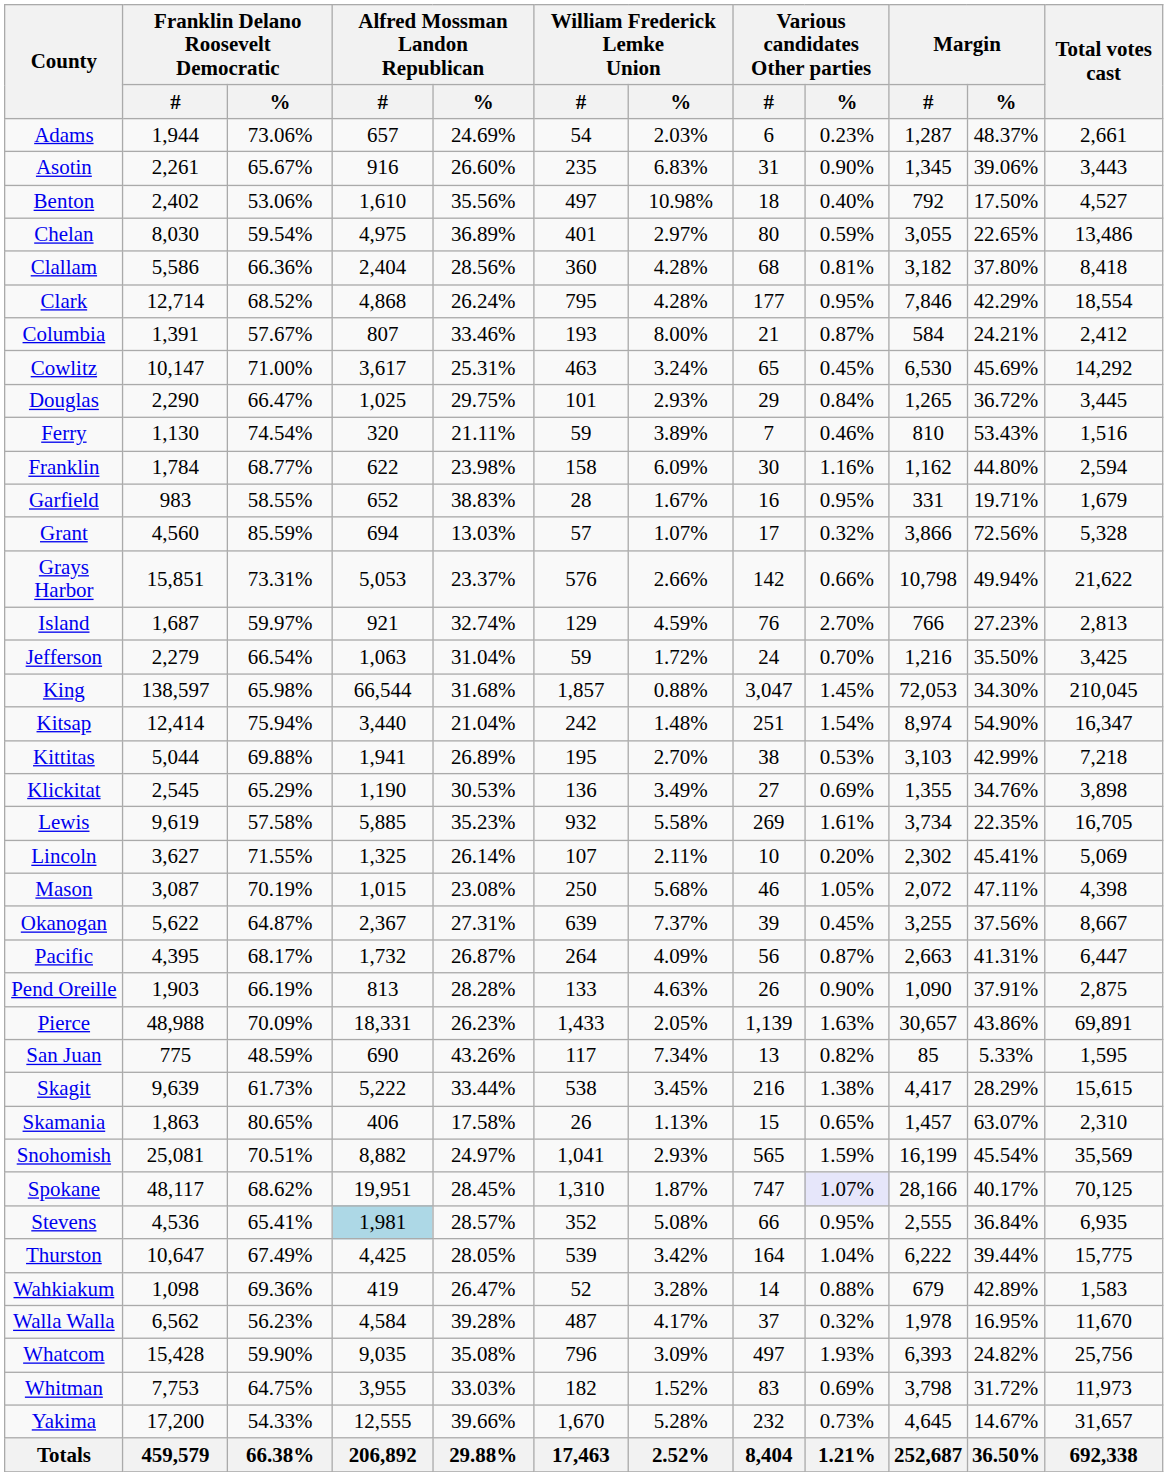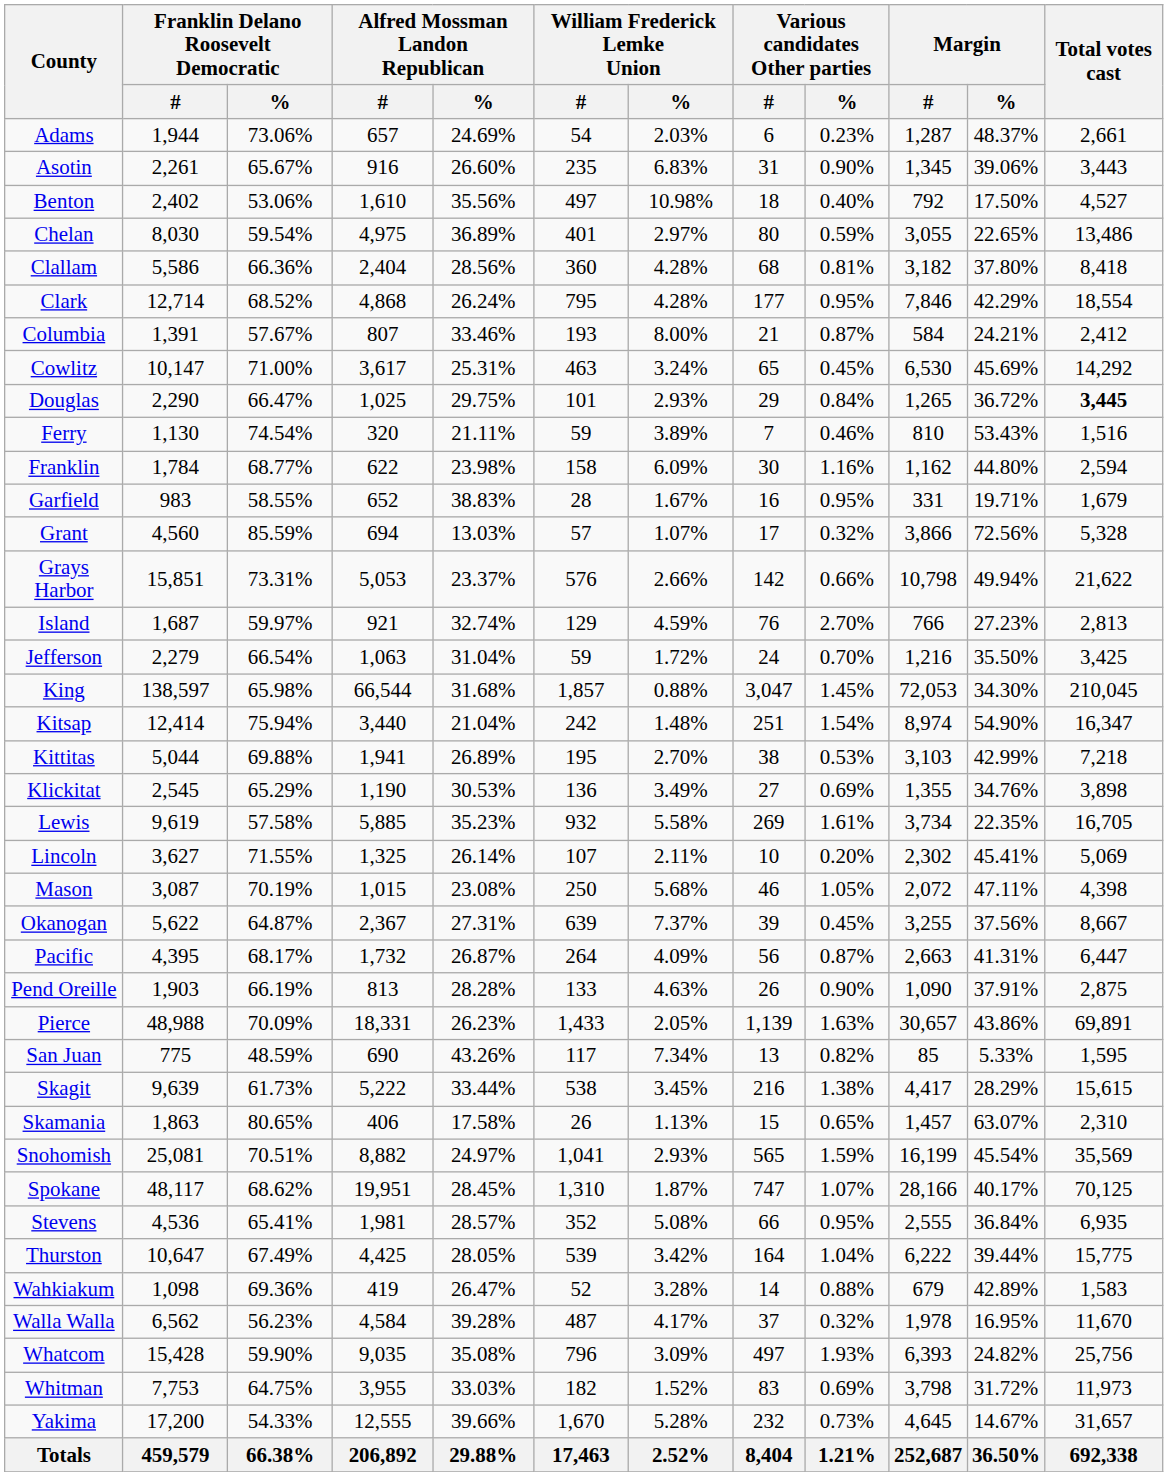(1104, 400) normal -> (1104, 400) bold
(847, 1188) lavender background -> (847, 1188) no background
(383, 1222) lightblue background -> (383, 1222) no background
